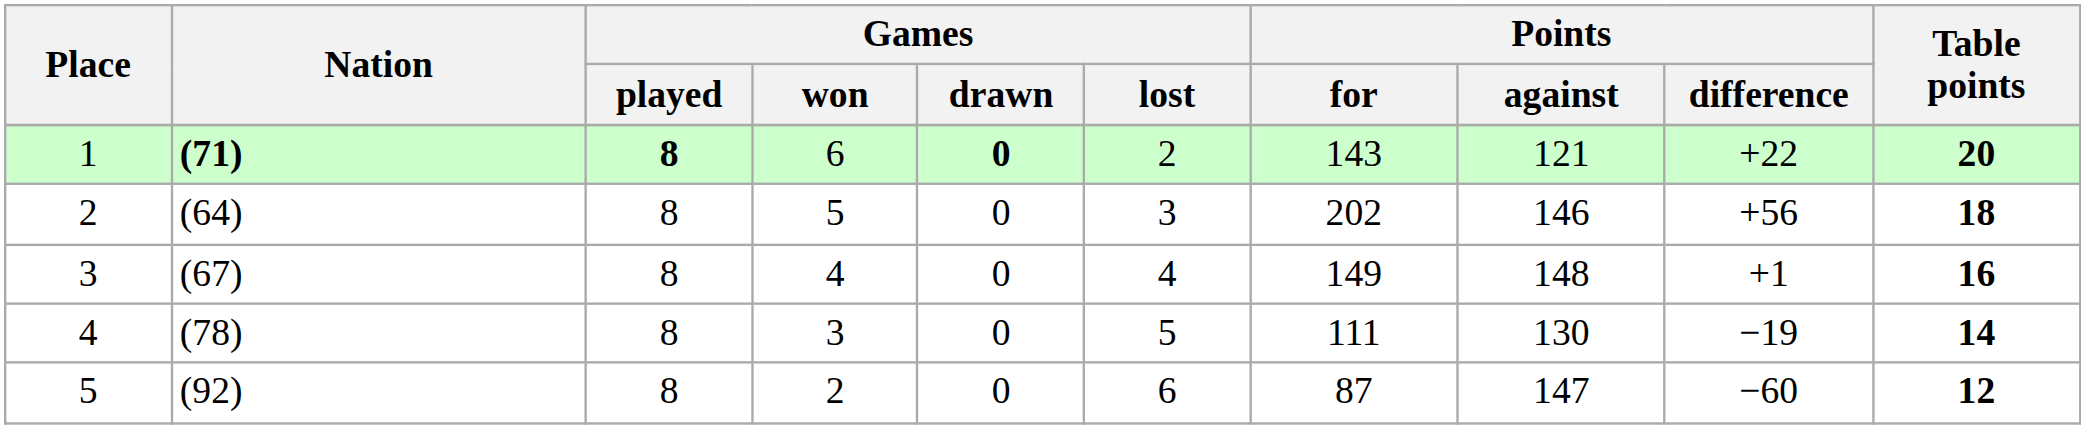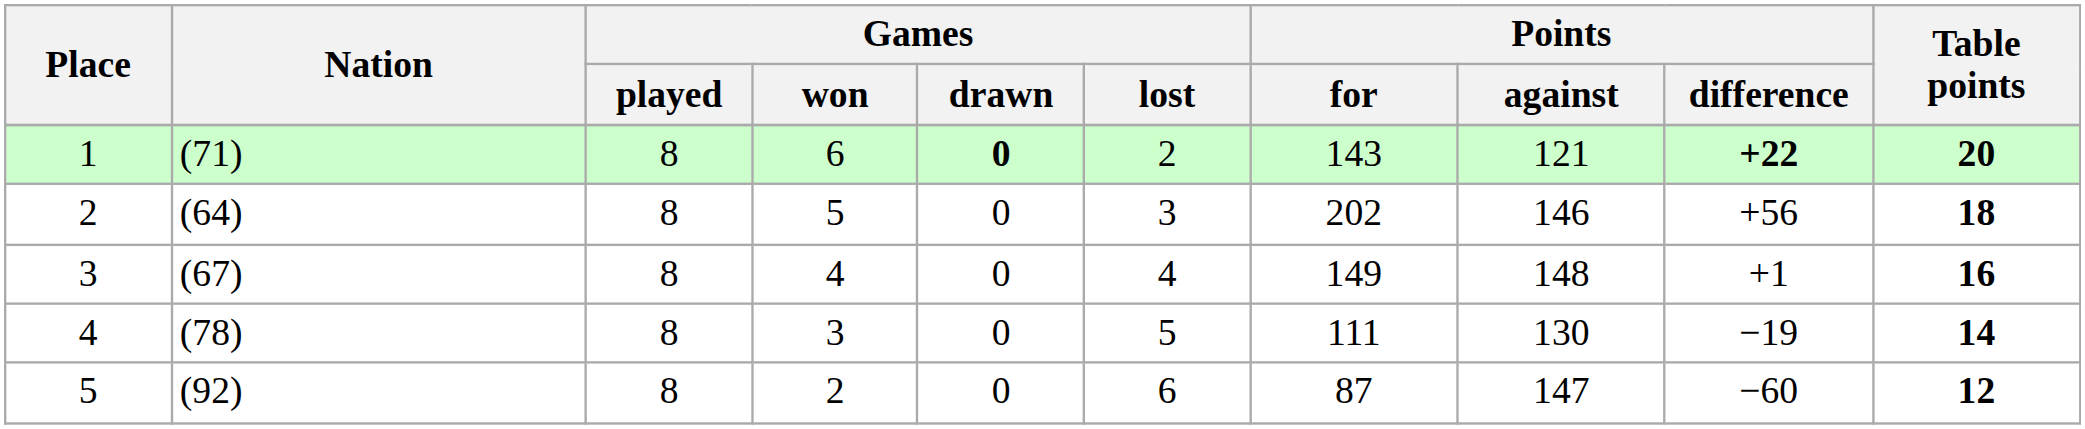(211, 153) bold -> (211, 153) normal
(669, 153) bold -> (669, 153) normal
(1769, 153) normal -> (1769, 153) bold
